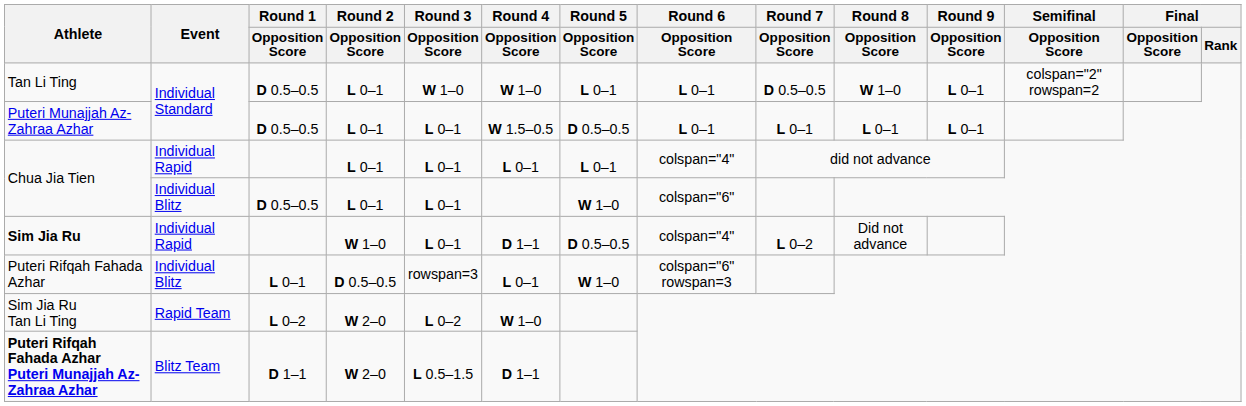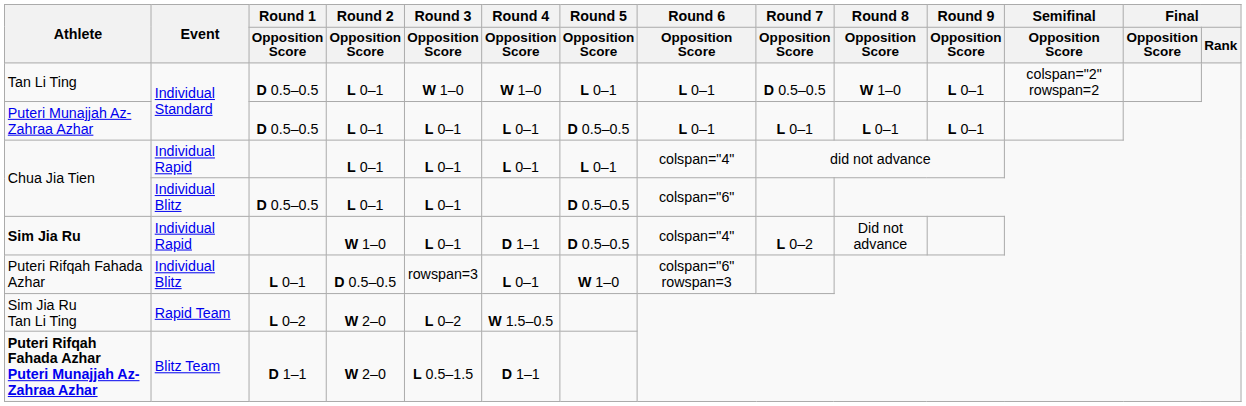(521, 129) W 1.5–0.5 -> (521, 129) L 0–1
(598, 206) W 1–0 -> (598, 206) D 0.5–0.5
(521, 321) W 1–0 -> (521, 321) W 1.5–0.5
